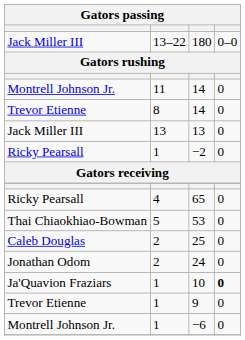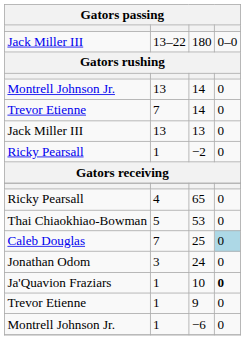(159, 89) 11 -> (160, 89) 13
(156, 110) 8 -> (156, 110) 7
(156, 241) 2 -> (156, 241) 7
(221, 241) no background -> (221, 241) lightblue background
(156, 261) 2 -> (156, 261) 3
